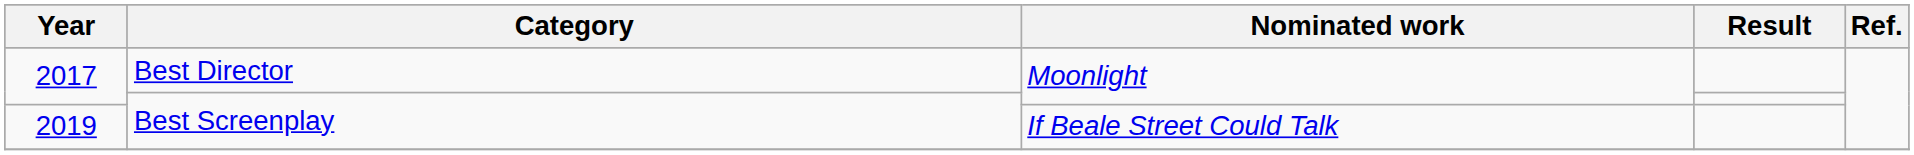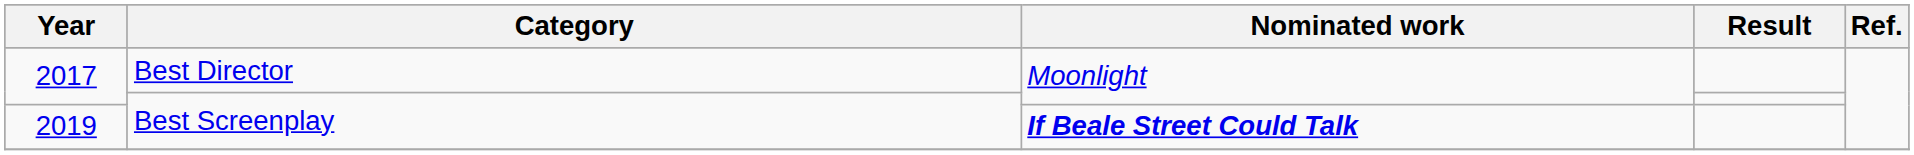(1183, 126) normal -> (1193, 126) bold
